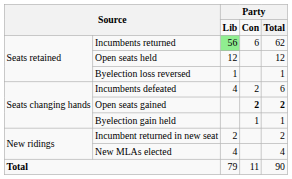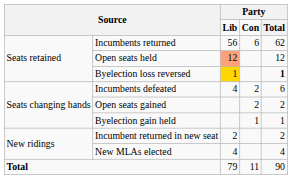(232, 43) lightgreen background -> (232, 43) no background
(232, 58) no background -> (232, 58) lightsalmon background
(235, 74) no background -> (235, 74) gold background
(283, 74) normal -> (283, 74) bold
(257, 105) bold -> (257, 105) normal
(283, 105) bold -> (283, 105) normal
